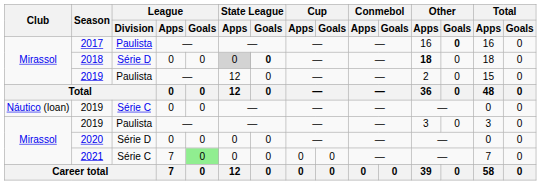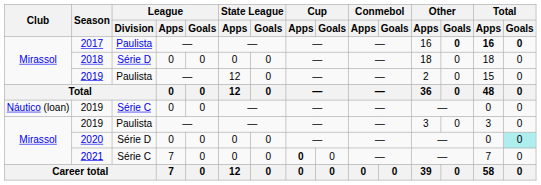(488, 44) normal -> (488, 44) bold
(520, 44) normal -> (520, 44) bold
(235, 60) lightgrey background -> (235, 60) no background
(268, 60) bold -> (268, 60) normal
(426, 60) bold -> (426, 60) normal
(520, 140) no background -> (520, 140) paleturquoise background
(202, 156) lightgreen background -> (202, 156) no background
(301, 156) normal -> (301, 156) bold
